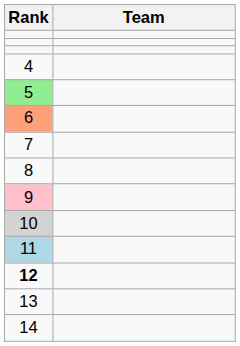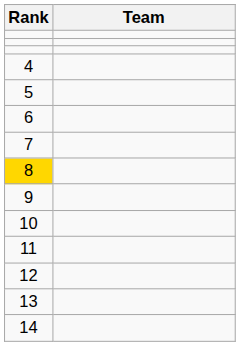(28, 92) lightgreen background -> (28, 92) no background
(28, 118) lightsalmon background -> (28, 118) no background
(28, 171) no background -> (28, 171) gold background
(28, 197) pink background -> (28, 197) no background
(28, 223) lightgrey background -> (28, 223) no background
(28, 249) lightblue background -> (28, 249) no background
(28, 275) bold -> (28, 275) normal
